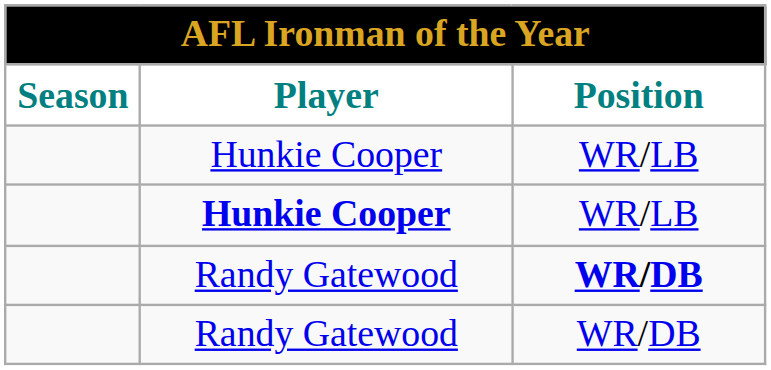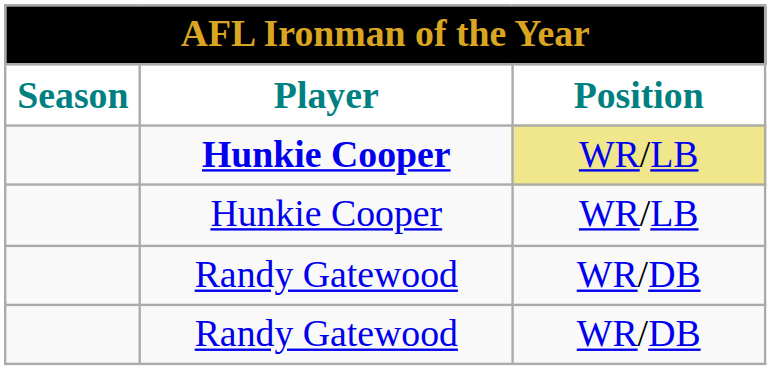(326, 154) normal -> (326, 154) bold
(639, 154) no background -> (639, 154) khaki background
(326, 214) bold -> (326, 214) normal
(639, 273) bold -> (639, 273) normal
